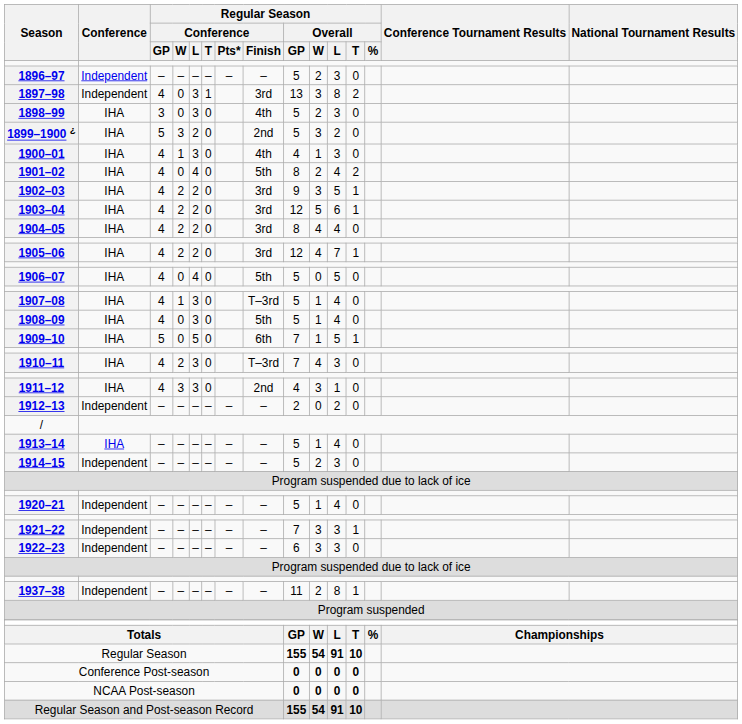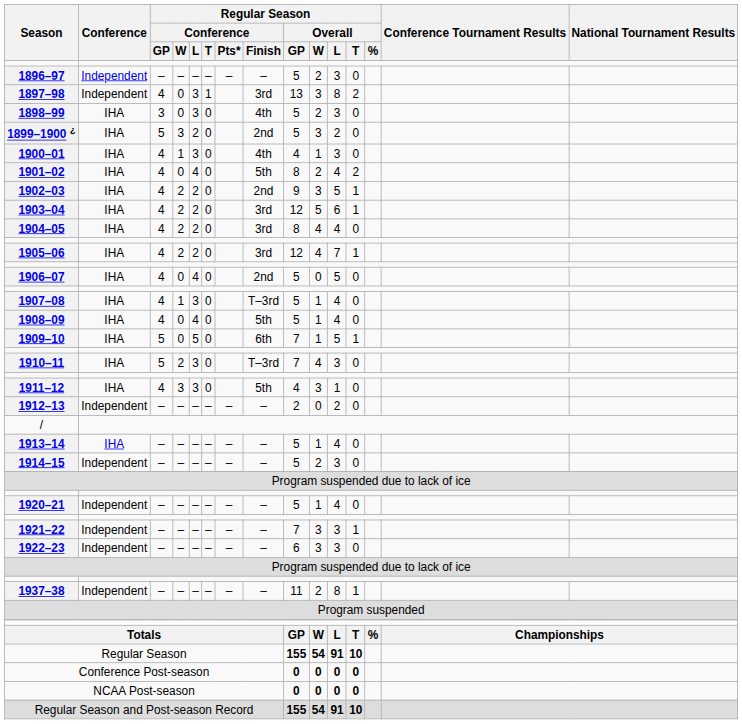(264, 191) 3rd -> (264, 191) 2nd
(264, 277) 5th -> (264, 277) 2nd
(196, 320) 3 -> (196, 320) 4
(161, 363) 4 -> (161, 363) 5
(264, 387) 2nd -> (264, 387) 5th
